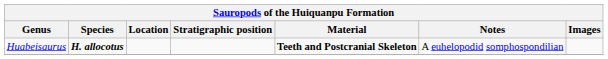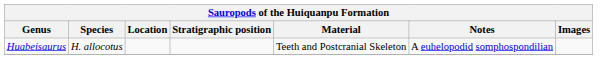(97, 46) bold -> (97, 46) normal
(347, 46) bold -> (341, 46) normal
